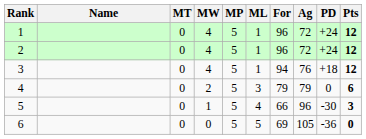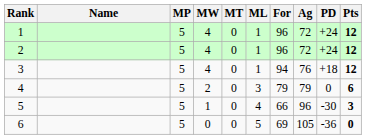columns swapped: (234, 13) <-> (182, 13)
